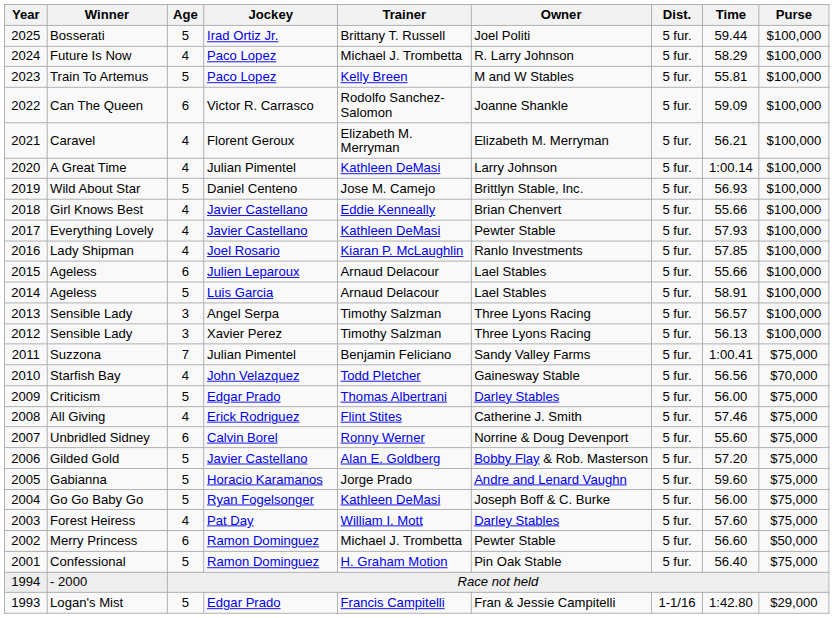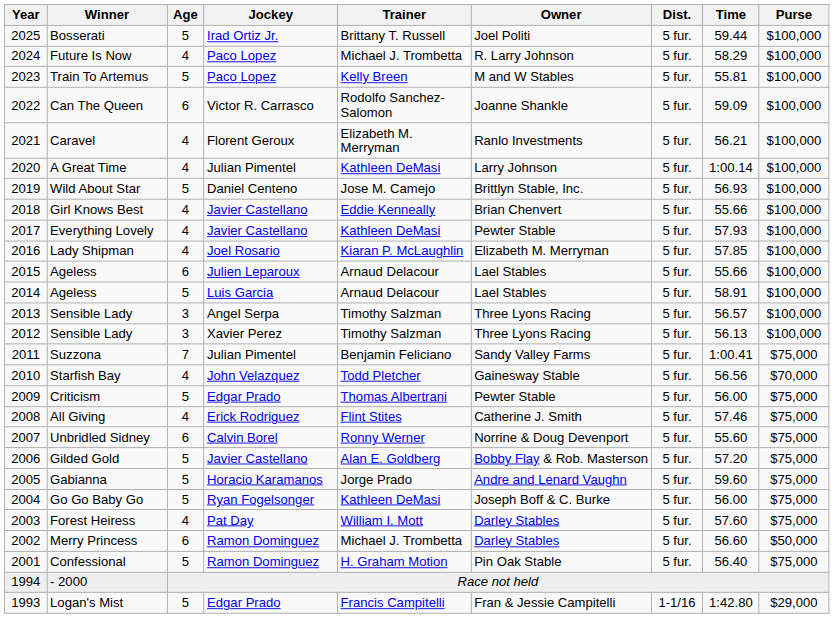(541, 141) Elizabeth M. Merryman -> (528, 141) Ranlo Investments
(528, 251) Ranlo Investments -> (541, 251) Elizabeth M. Merryman
(517, 396) Darley Stables -> (515, 396) Pewter Stable
(515, 541) Pewter Stable -> (517, 541) Darley Stables
